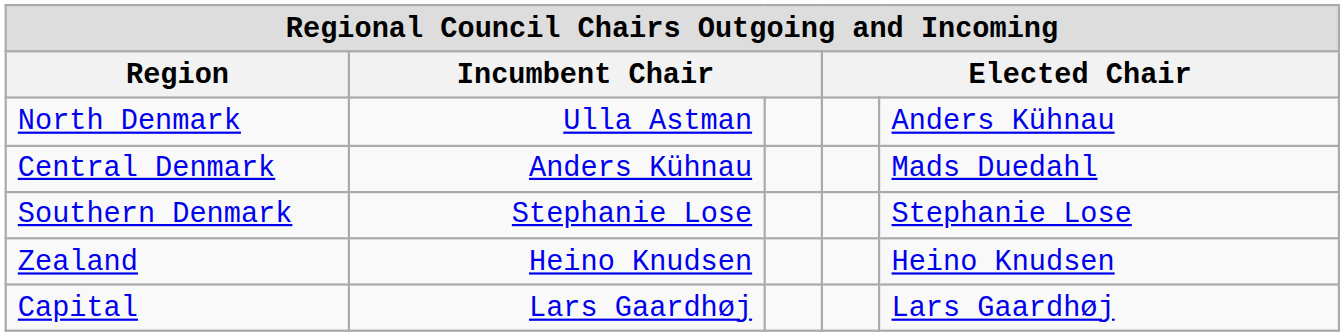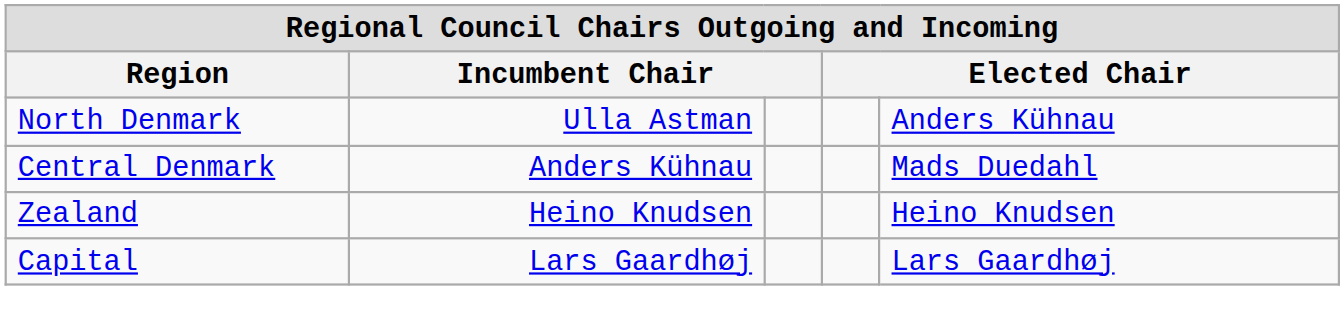- row: (155, 215)
